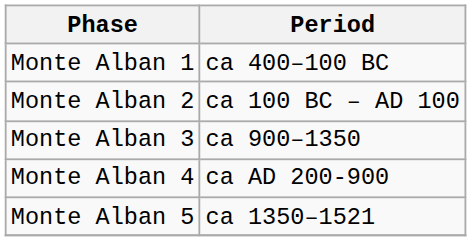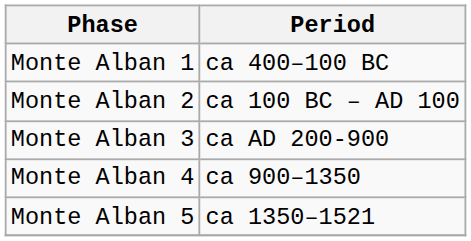(283, 140) ca 900–1350 -> (297, 140) ca AD 200-900
(297, 178) ca AD 200-900 -> (283, 178) ca 900–1350
